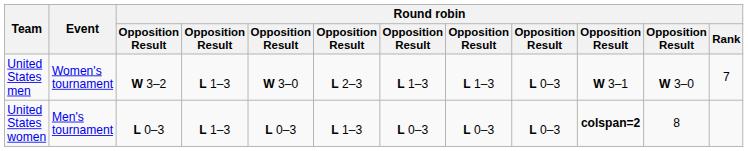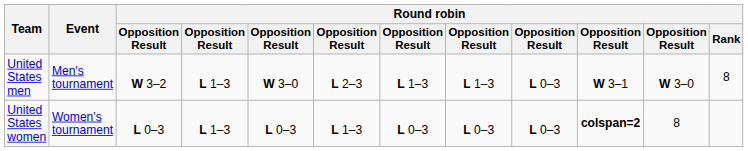(82, 78) Women's tournament -> (82, 78) Men's tournament
(726, 78) 7 -> (726, 78) 8
(82, 124) Men's tournament -> (82, 124) Women's tournament
